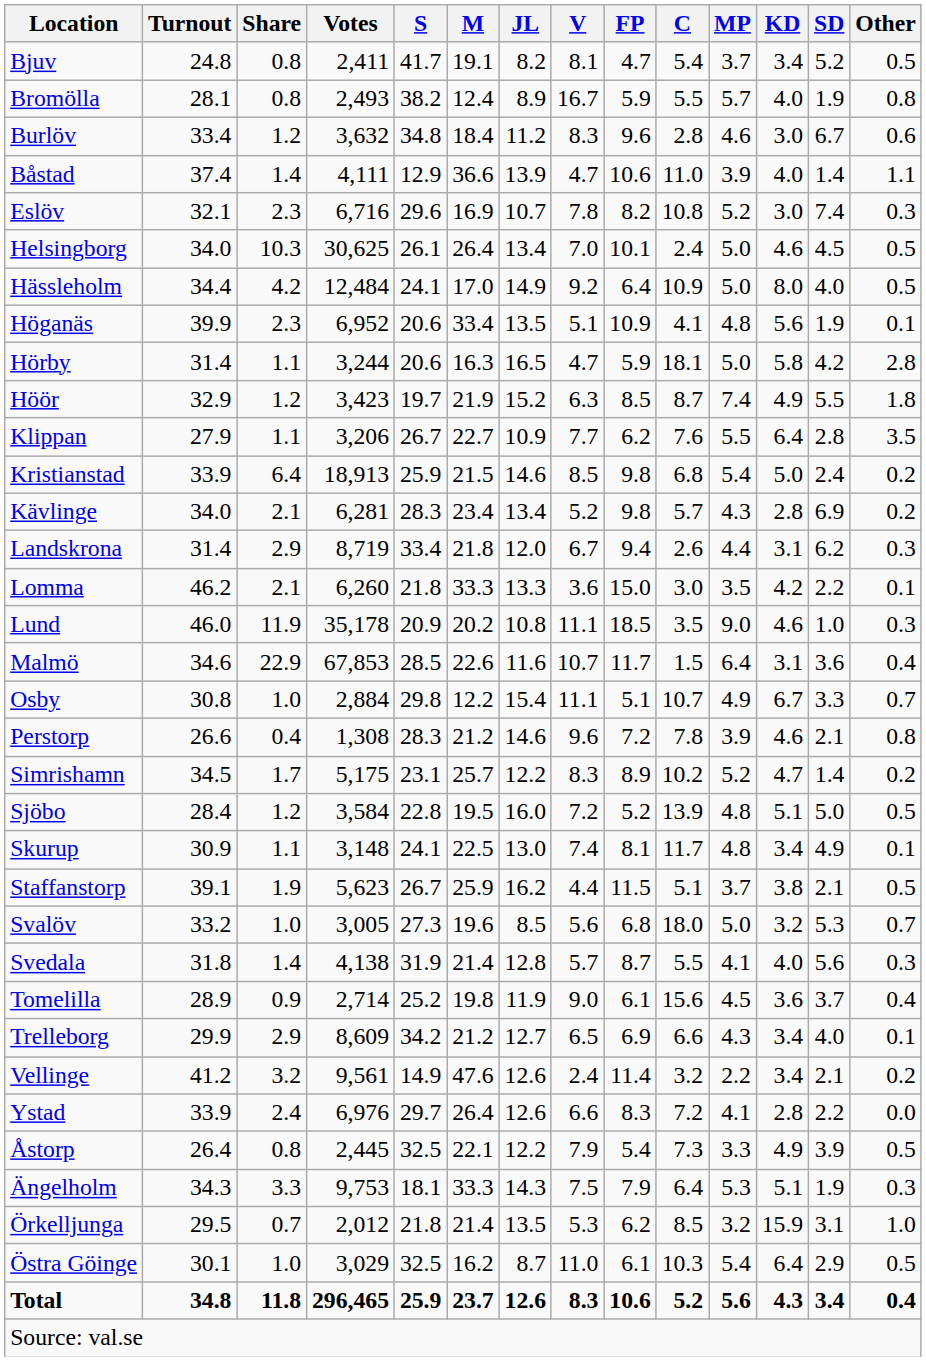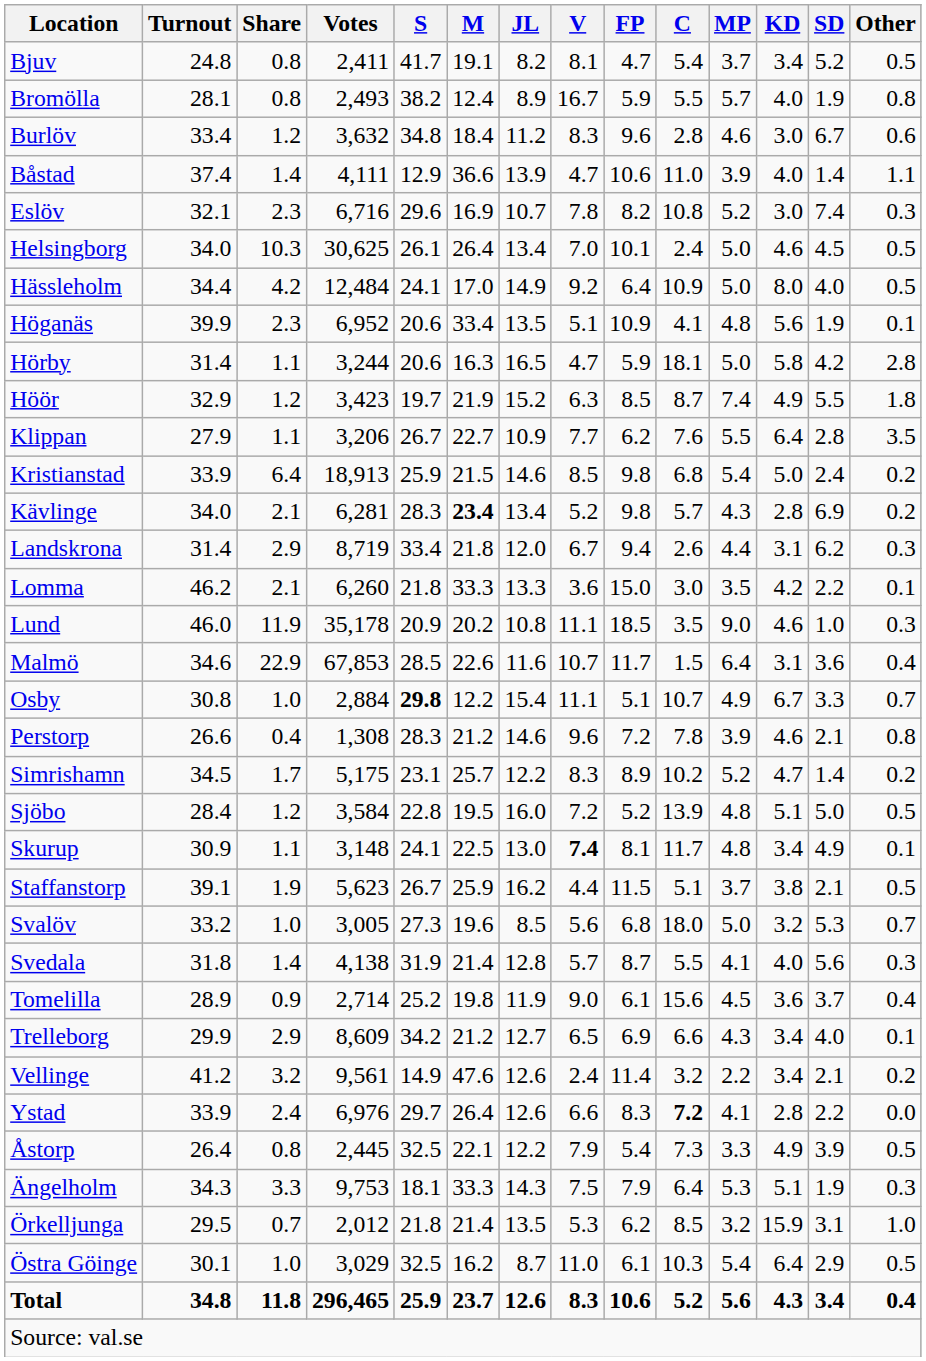(473, 511) normal -> (473, 511) bold
(421, 699) normal -> (421, 699) bold
(584, 849) normal -> (584, 849) bold
(688, 1112) normal -> (688, 1112) bold
